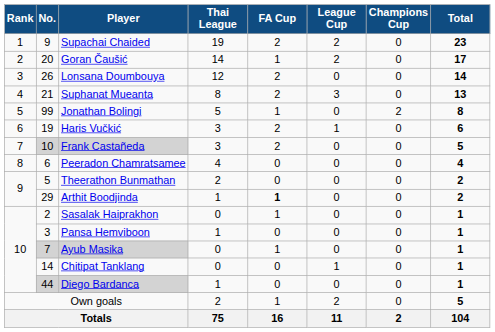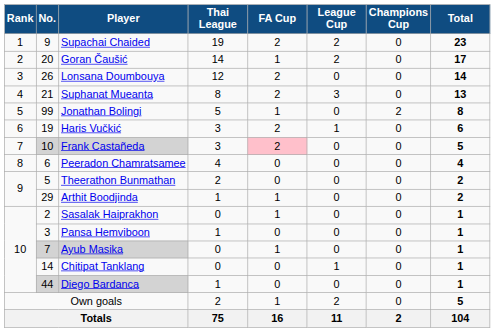(277, 146) no background -> (277, 146) pink background
(277, 197) bold -> (277, 197) normal
